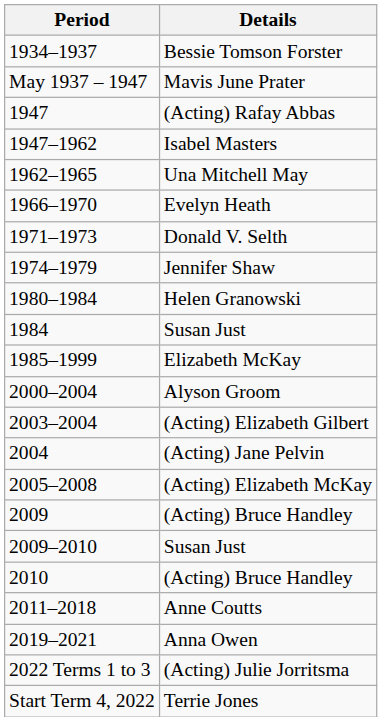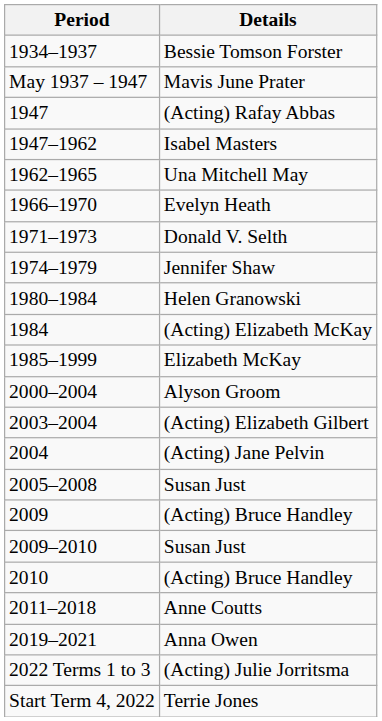(205, 329) Susan Just -> (268, 329) (Acting) Elizabeth McKay
(268, 484) (Acting) Elizabeth McKay -> (205, 484) Susan Just
